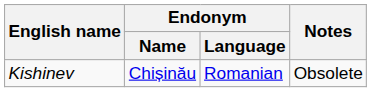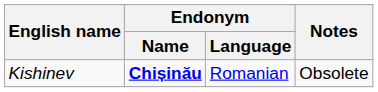(162, 73) normal -> (165, 73) bold
